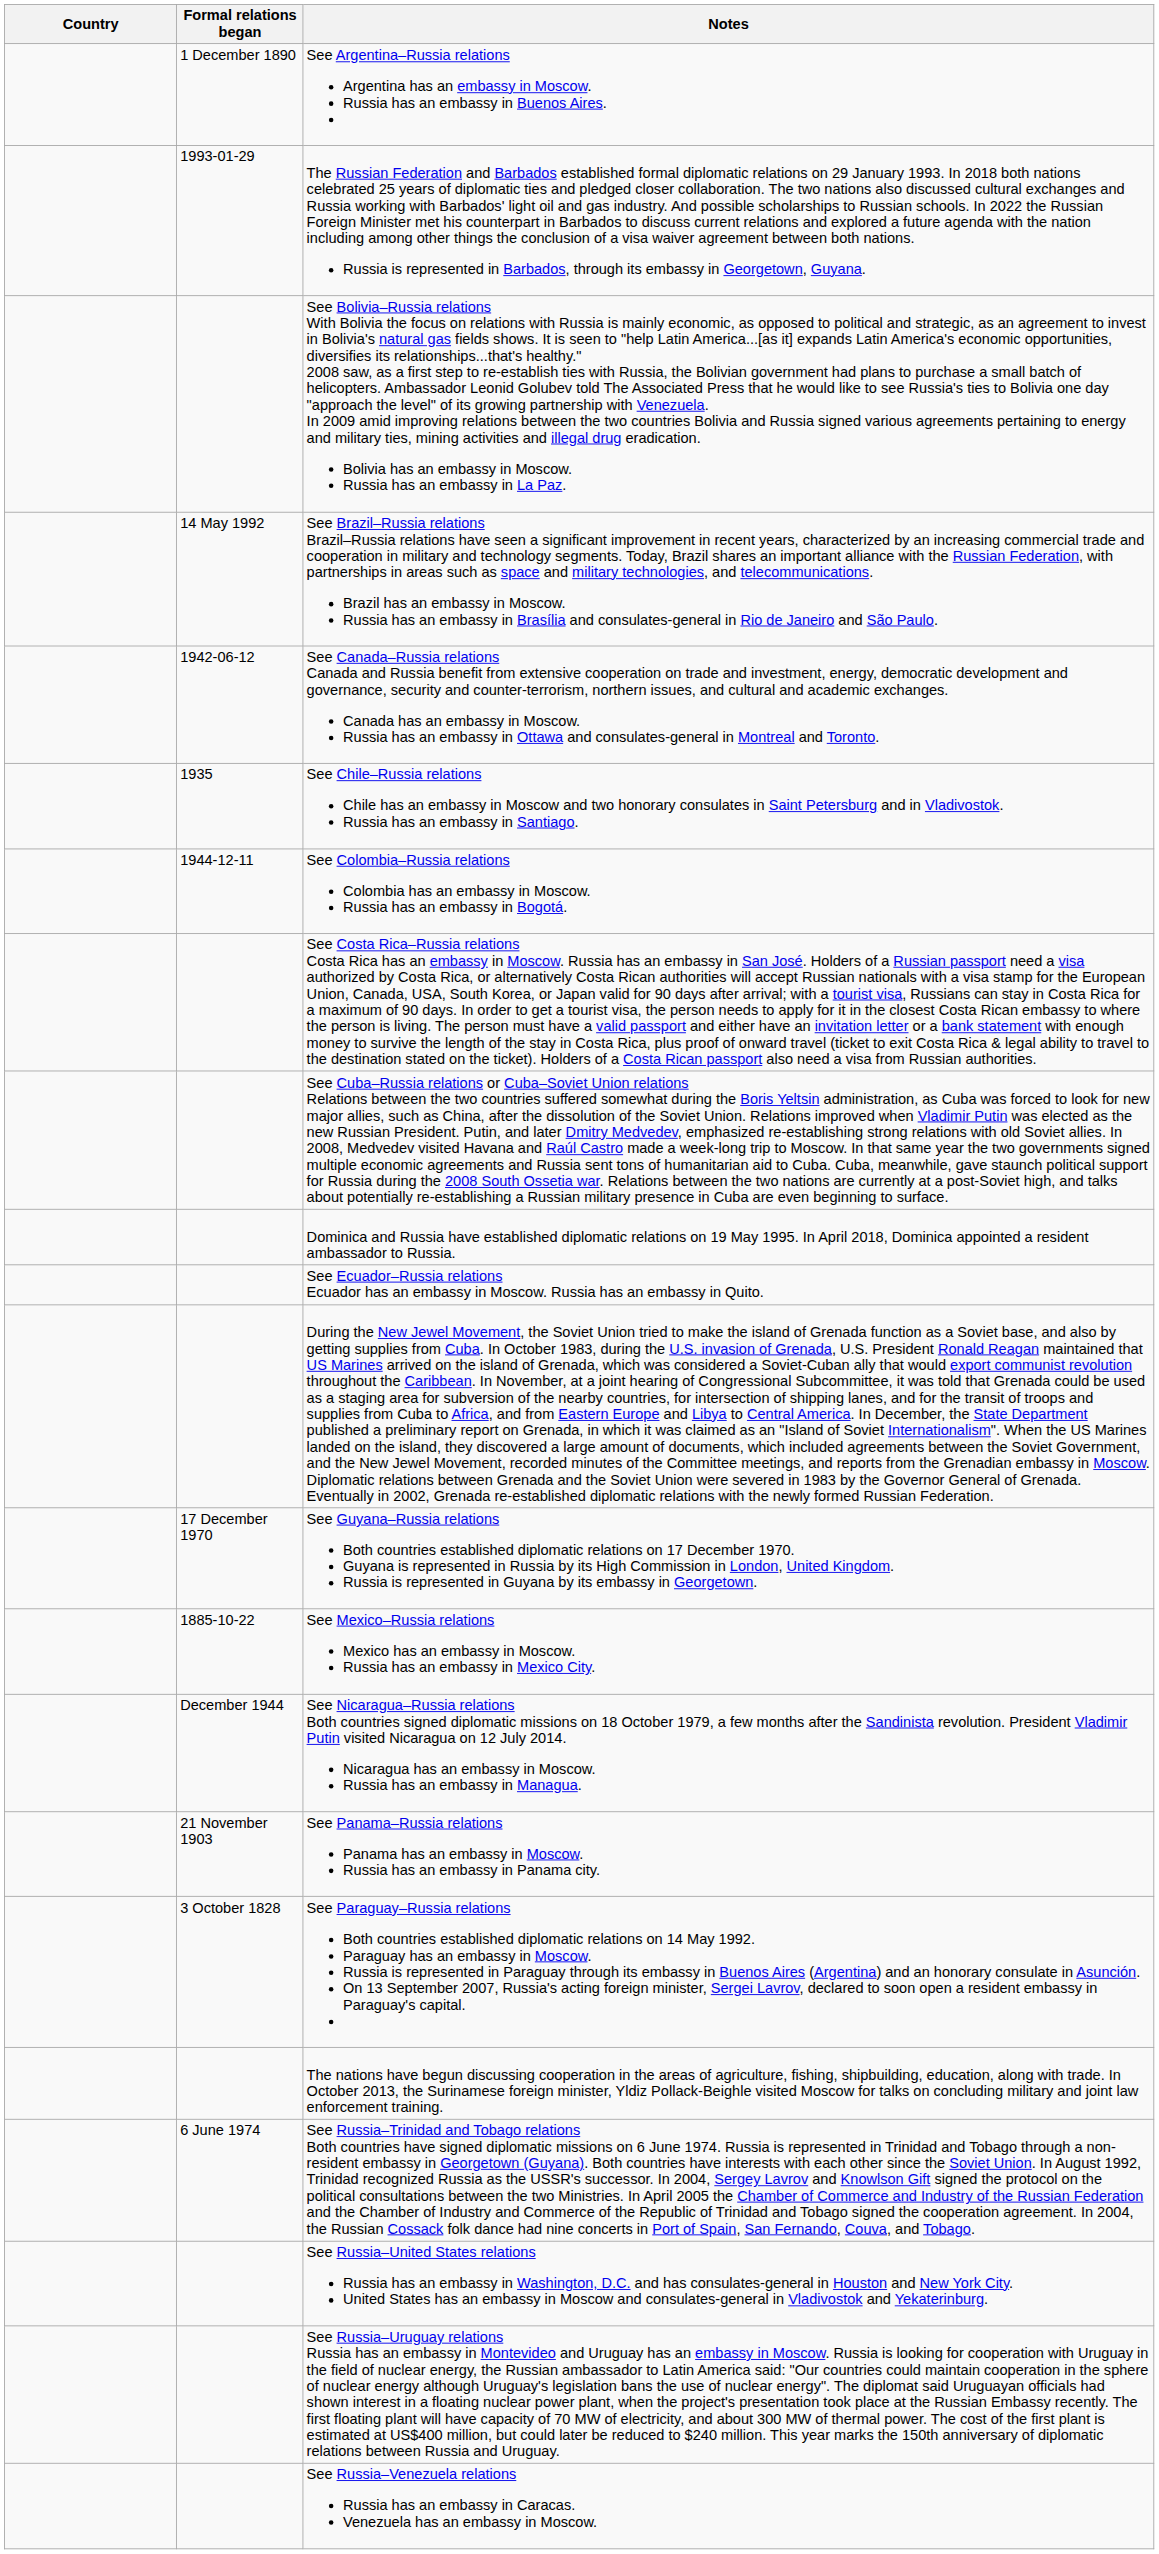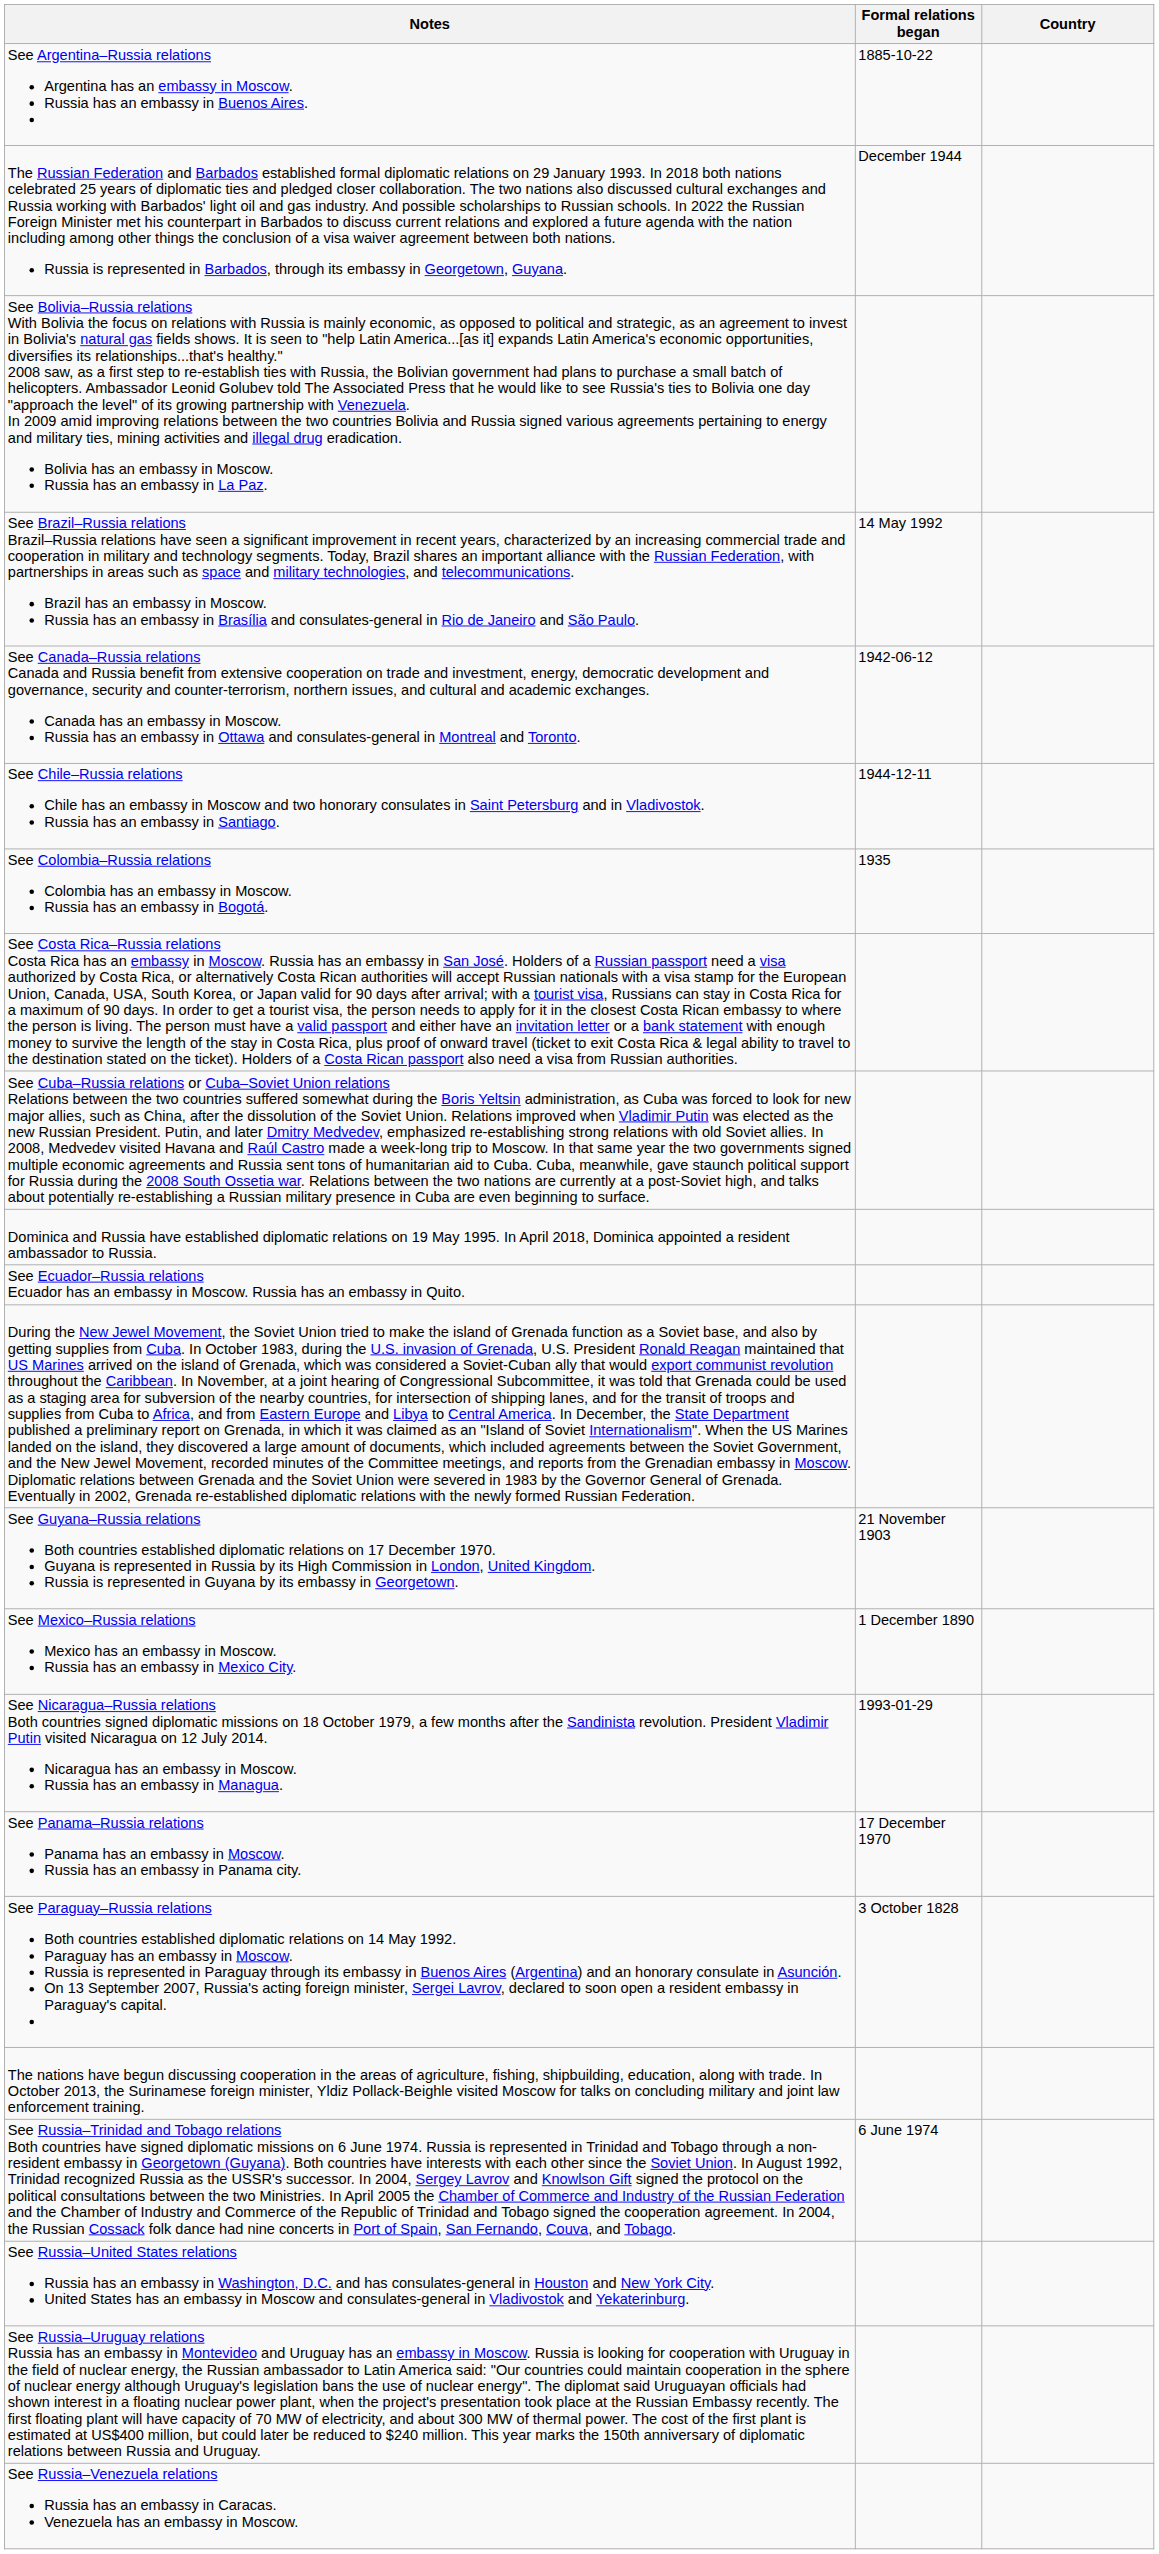columns swapped: (91, 24) <-> (729, 24)
(238, 55) 1 December 1890 -> (896, 55) 1885-10-22
(217, 156) 1993-01-29 -> (910, 156) December 1944
(196, 775) 1935 -> (895, 775) 1944-12-11
(217, 860) 1944-12-11 -> (875, 860) 1935
(224, 1527) 17 December 1970 -> (902, 1527) 21 November 1903
(217, 1620) 1885-10-22 -> (916, 1620) 1 December 1890
(232, 1705) December 1944 -> (896, 1705) 1993-01-29
(224, 1831) 21 November 1903 -> (902, 1831) 17 December 1970
